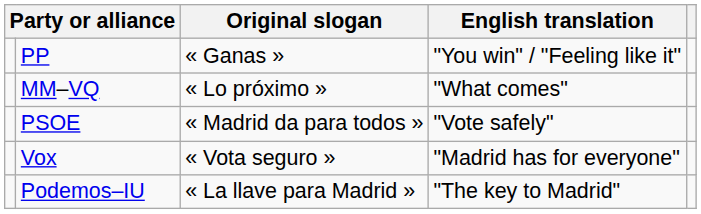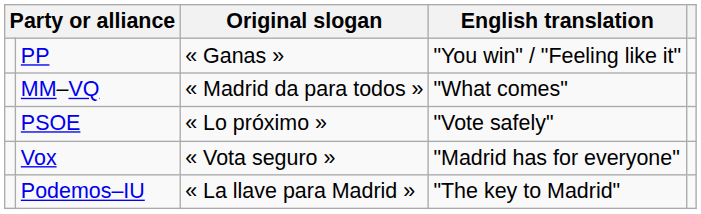(256, 89) « Lo próximo » -> (304, 89) « Madrid da para todos »
(304, 123) « Madrid da para todos » -> (256, 123) « Lo próximo »
